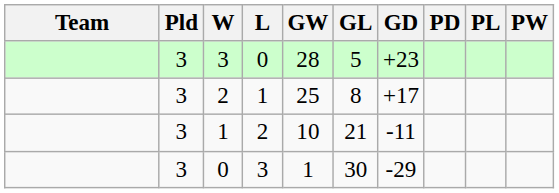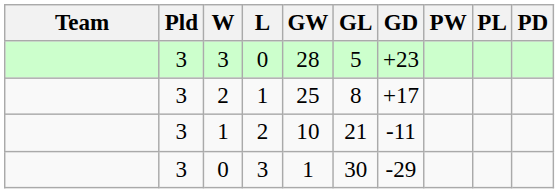columns swapped: (530, 22) <-> (445, 22)
